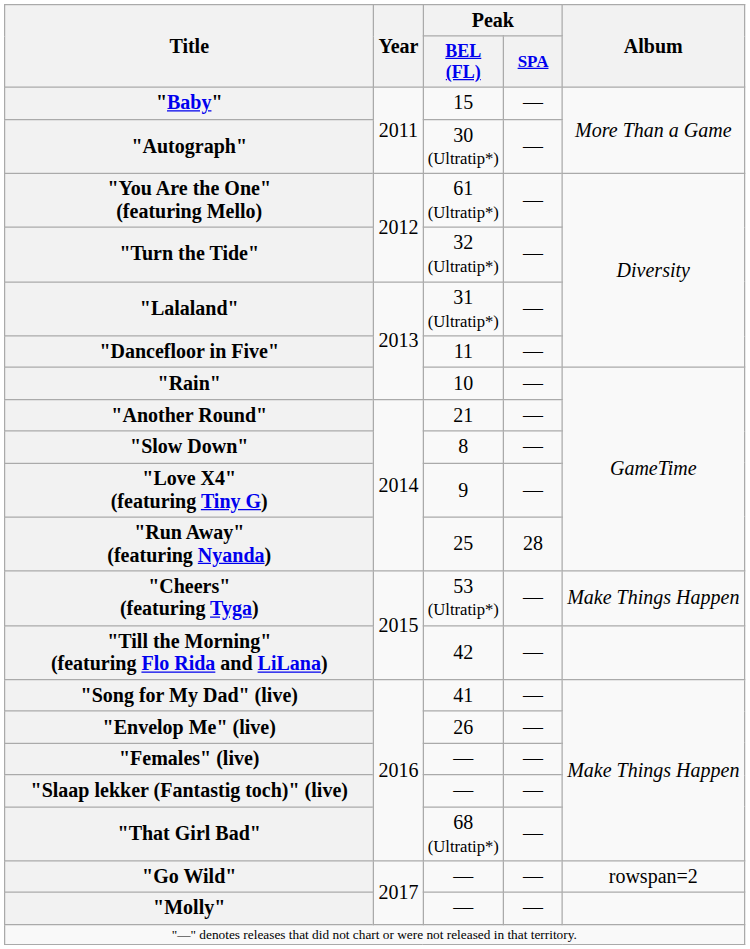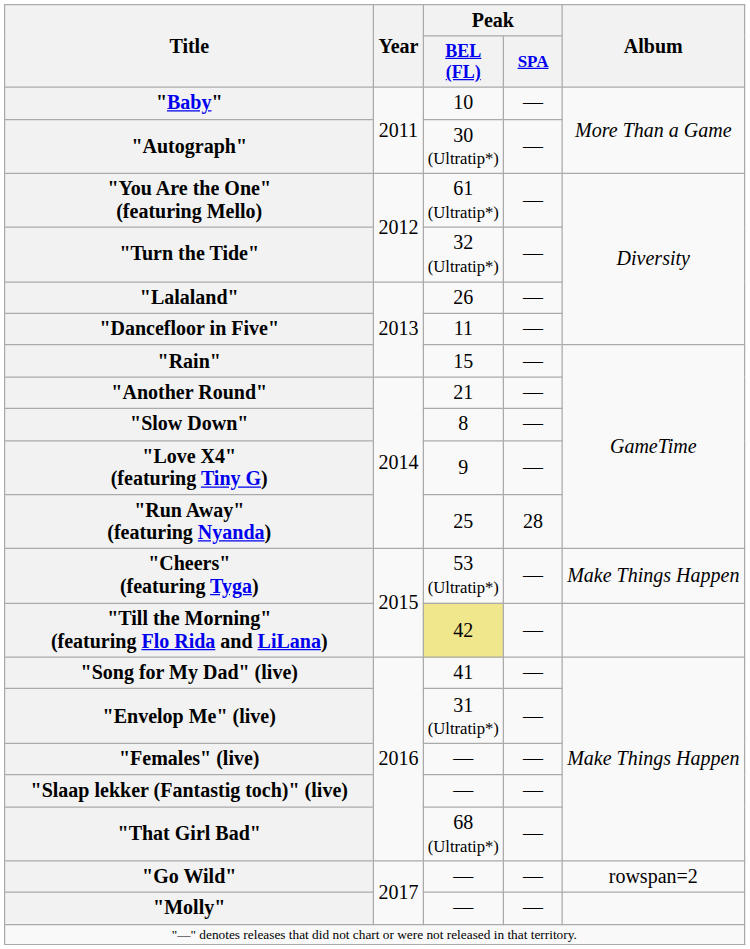(463, 103) 15 -> (463, 103) 10
(463, 308) 31 (Ultratip*) -> (463, 297) 26
(463, 383) 10 -> (463, 360) 15
(463, 652) no background -> (463, 629) khaki background
(463, 727) 26 -> (463, 715) 31 (Ultratip*)
